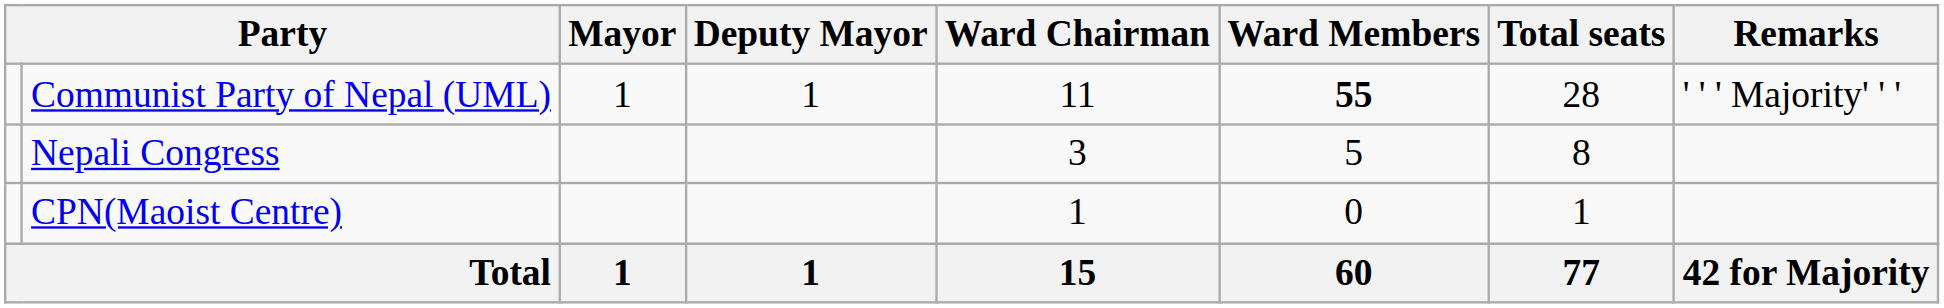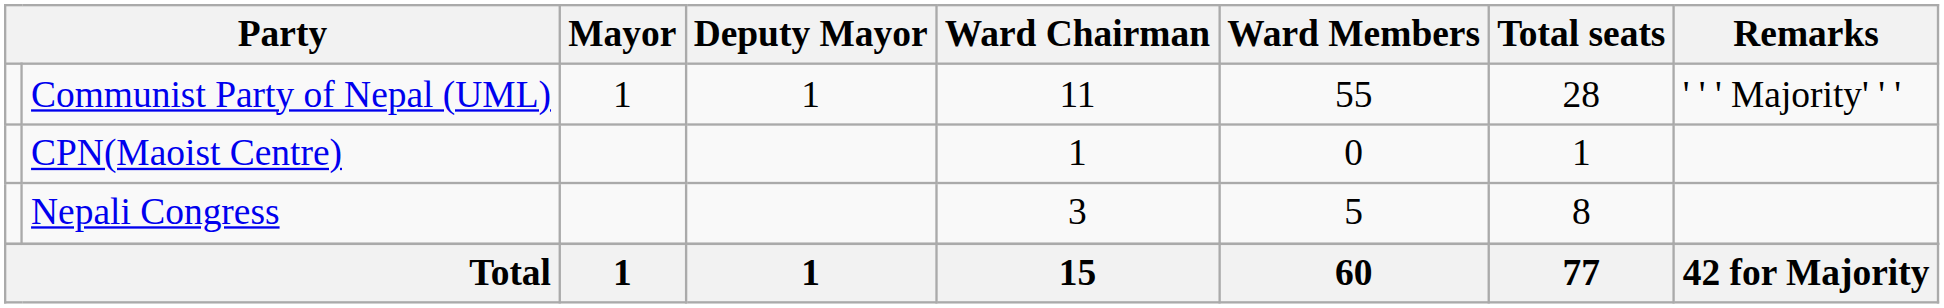(1354, 93) bold -> (1354, 93) normal
rows swapped: (155, 152) <-> (187, 212)
